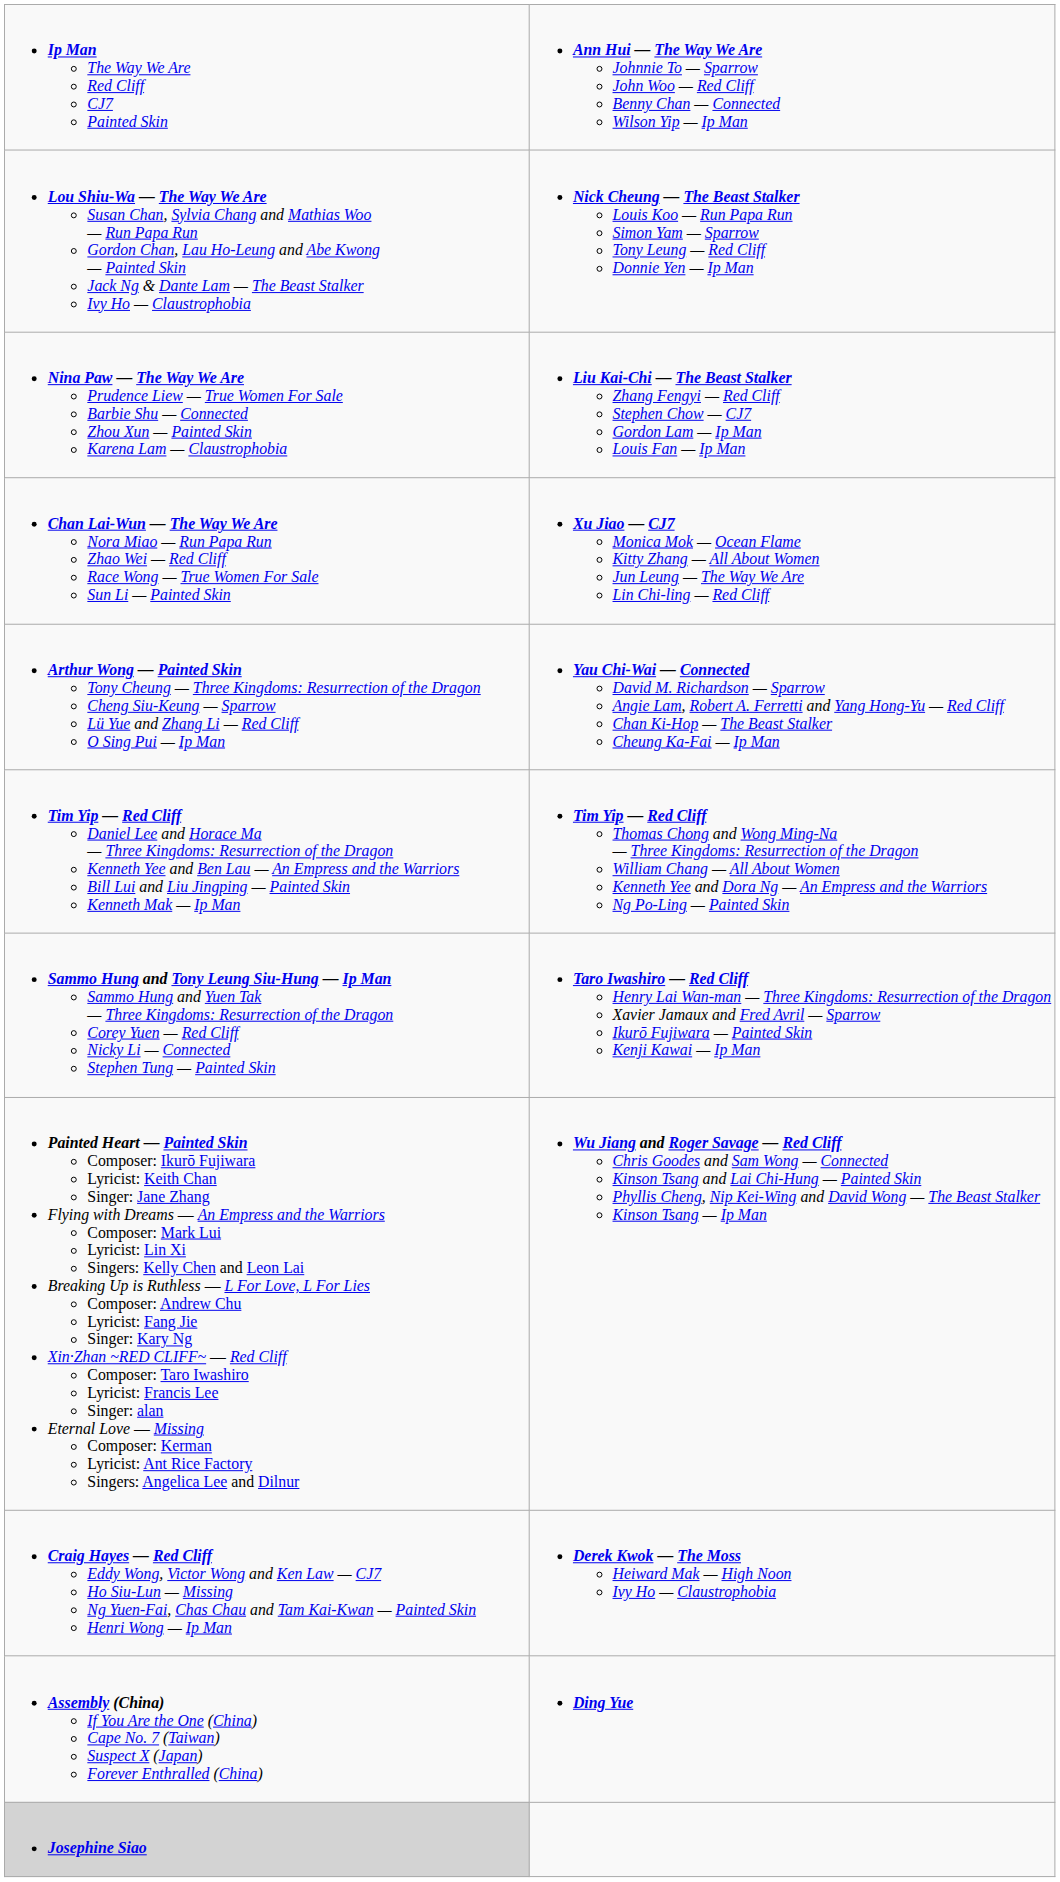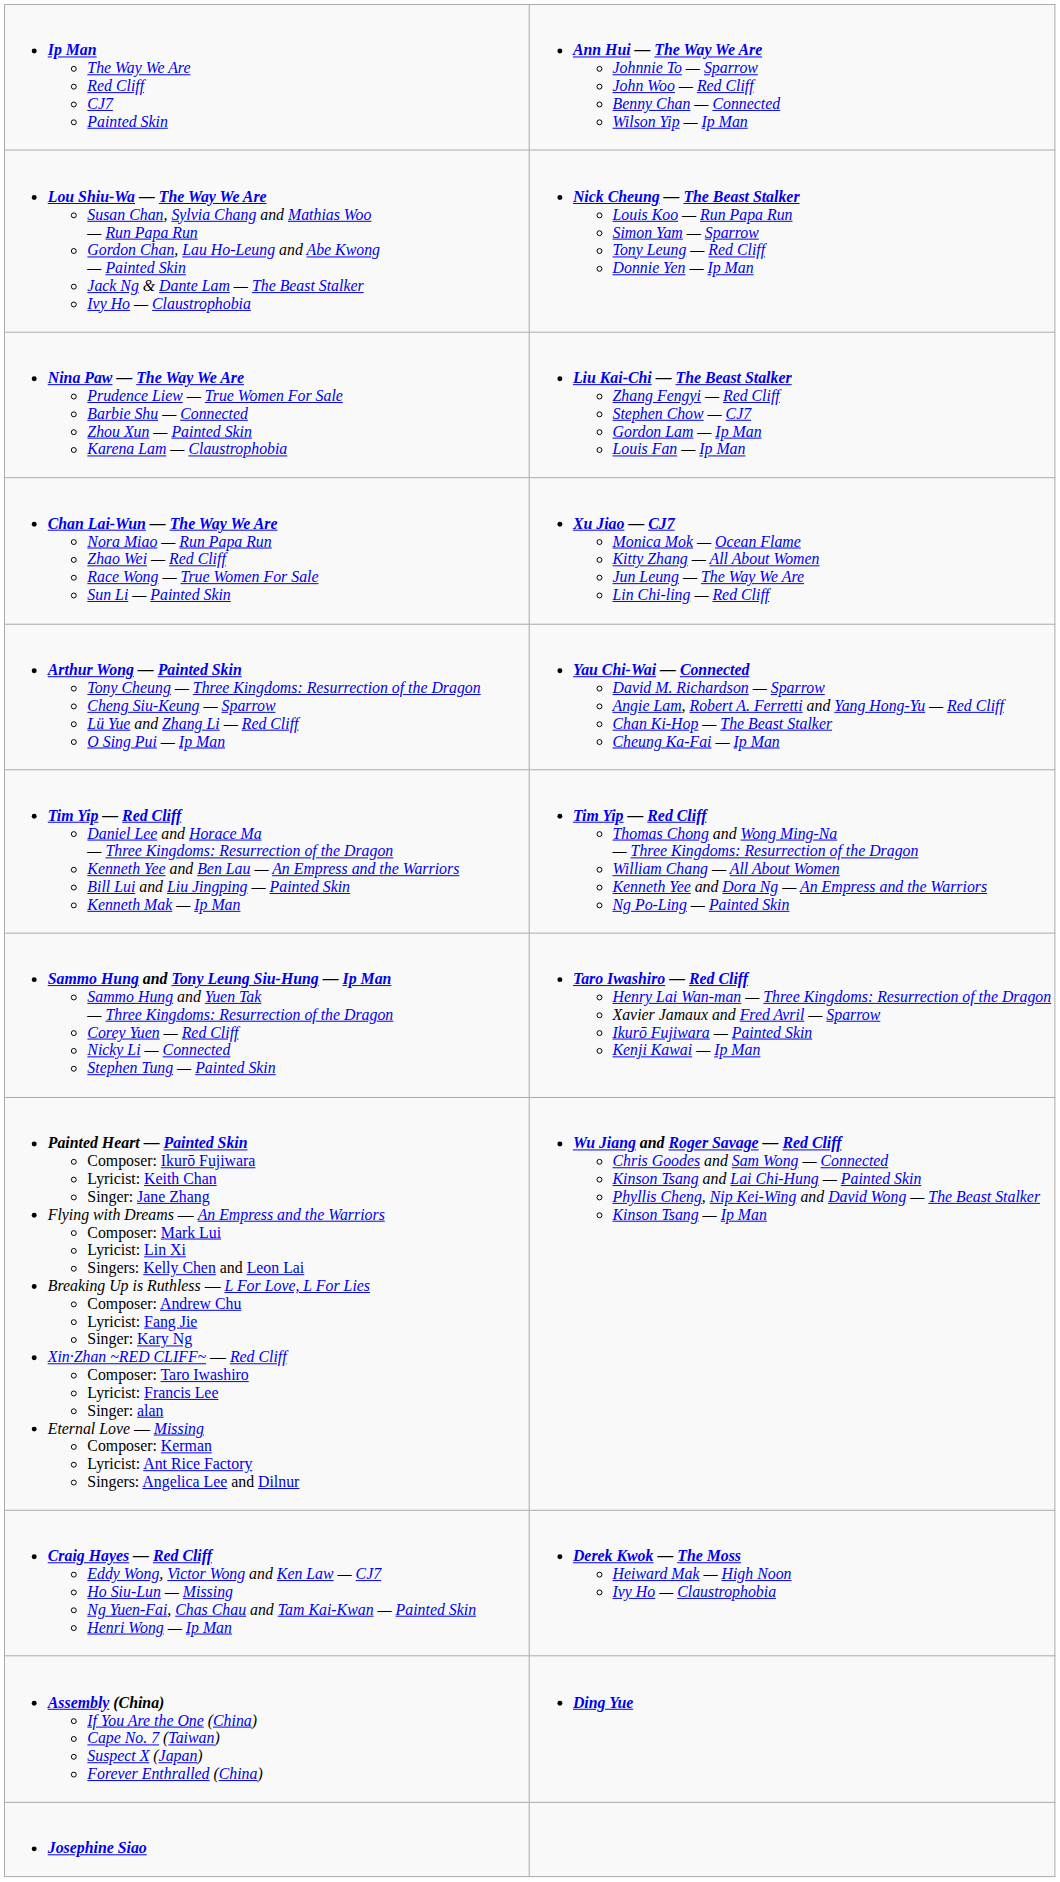(267, 1848) lightgrey background -> (267, 1848) no background
